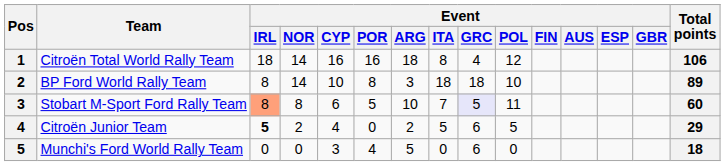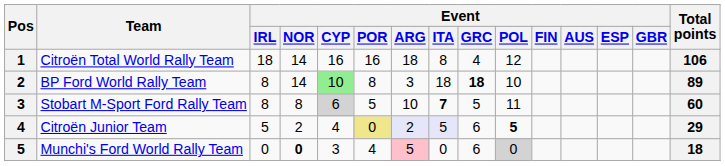(336, 82) no background -> (336, 82) lightgreen background
(477, 82) normal -> (477, 82) bold
(265, 104) lightsalmon background -> (265, 104) no background
(336, 104) no background -> (336, 104) lightgrey background
(443, 104) normal -> (443, 104) bold
(477, 104) lavender background -> (477, 104) no background
(265, 127) bold -> (265, 127) normal
(372, 127) no background -> (372, 127) khaki background
(410, 127) no background -> (410, 127) lavender background
(443, 127) no background -> (443, 127) lavender background
(513, 127) normal -> (513, 127) bold
(299, 149) normal -> (299, 149) bold
(410, 149) no background -> (410, 149) pink background
(513, 149) no background -> (513, 149) lightgrey background
